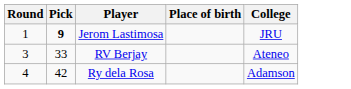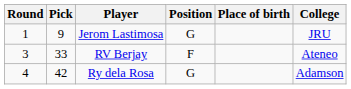+ column: (191, 14)
(61, 34) bold -> (61, 34) normal
